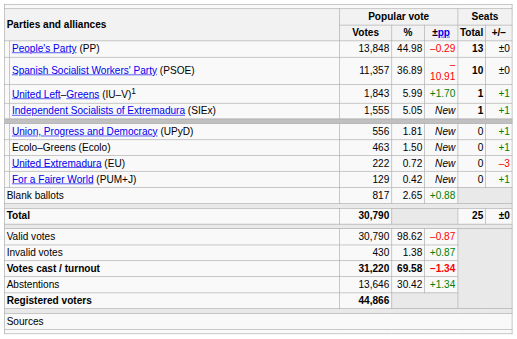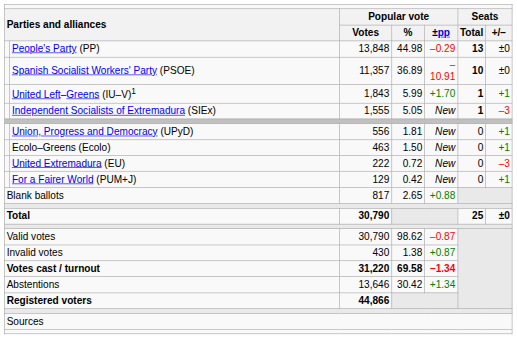(504, 111) +1 -> (504, 111) –3
